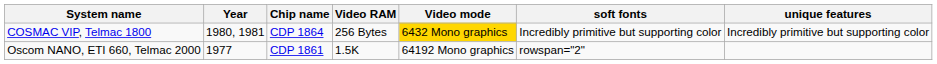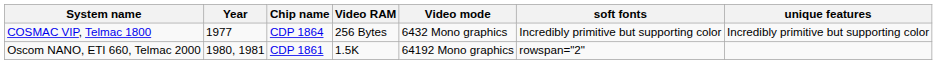(235, 32) 1980, 1981 -> (219, 32) 1977
(455, 32) gold background -> (455, 32) no background
(219, 51) 1977 -> (235, 51) 1980, 1981
